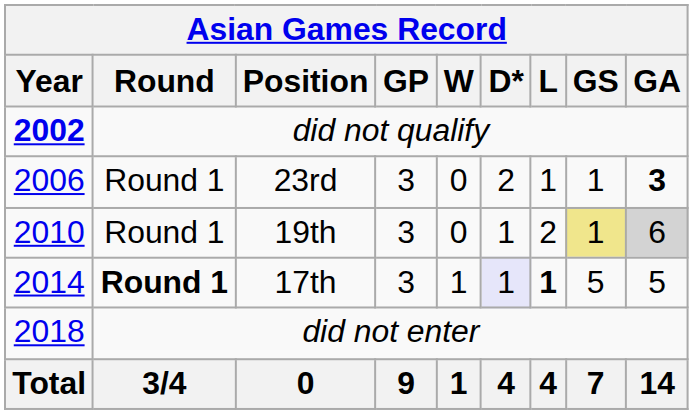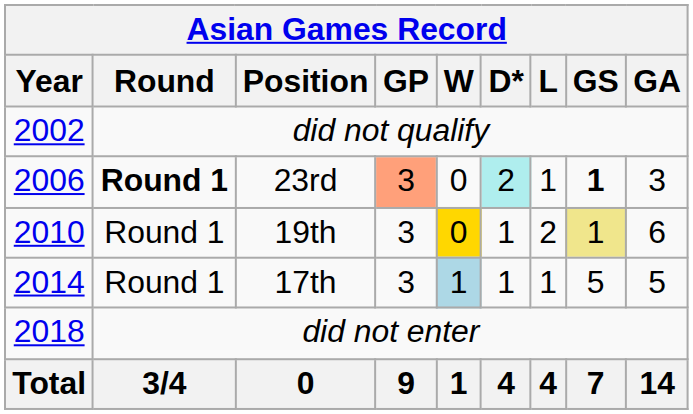(49, 130) bold -> (49, 130) normal
(164, 181) normal -> (164, 181) bold
(406, 181) no background -> (406, 181) lightsalmon background
(506, 181) no background -> (506, 181) paleturquoise background
(596, 181) normal -> (596, 181) bold
(657, 181) bold -> (657, 181) normal
(459, 231) no background -> (459, 231) gold background
(657, 231) lightgrey background -> (657, 231) no background
(164, 282) bold -> (164, 282) normal
(459, 282) no background -> (459, 282) lightblue background
(506, 282) lavender background -> (506, 282) no background
(548, 282) bold -> (548, 282) normal
